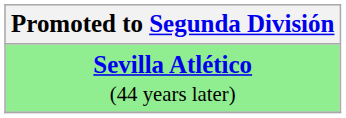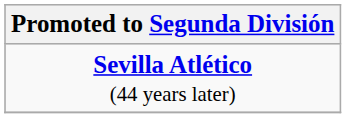(173, 77) lightgreen background -> (173, 77) no background
